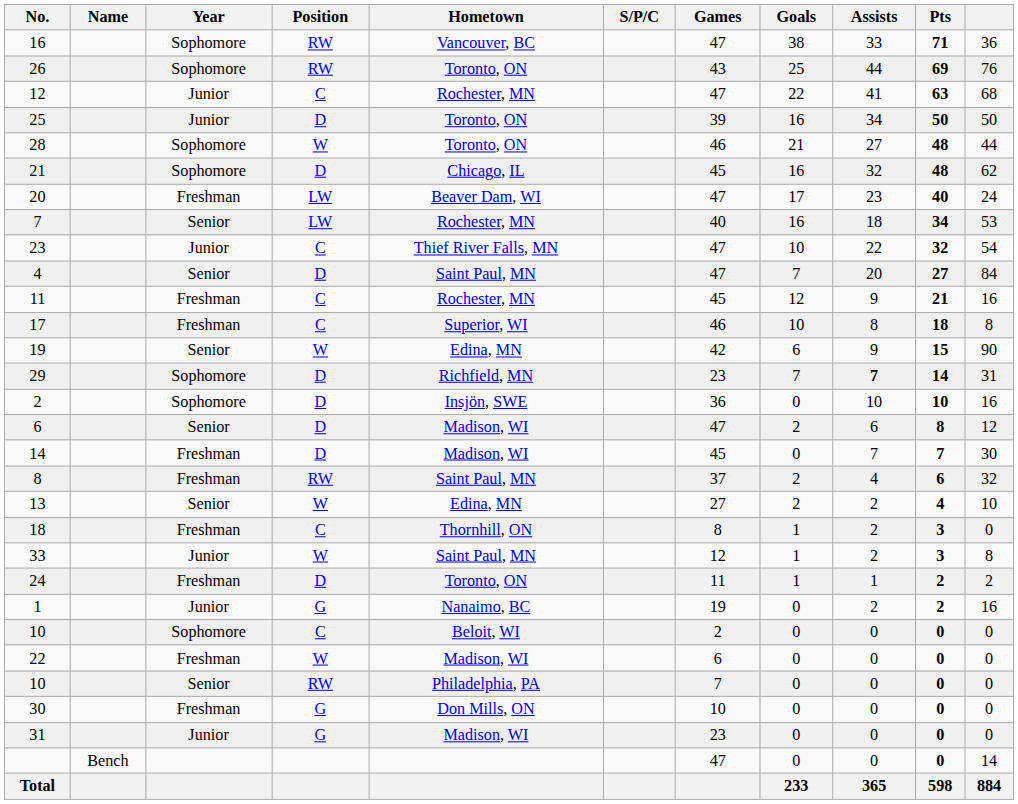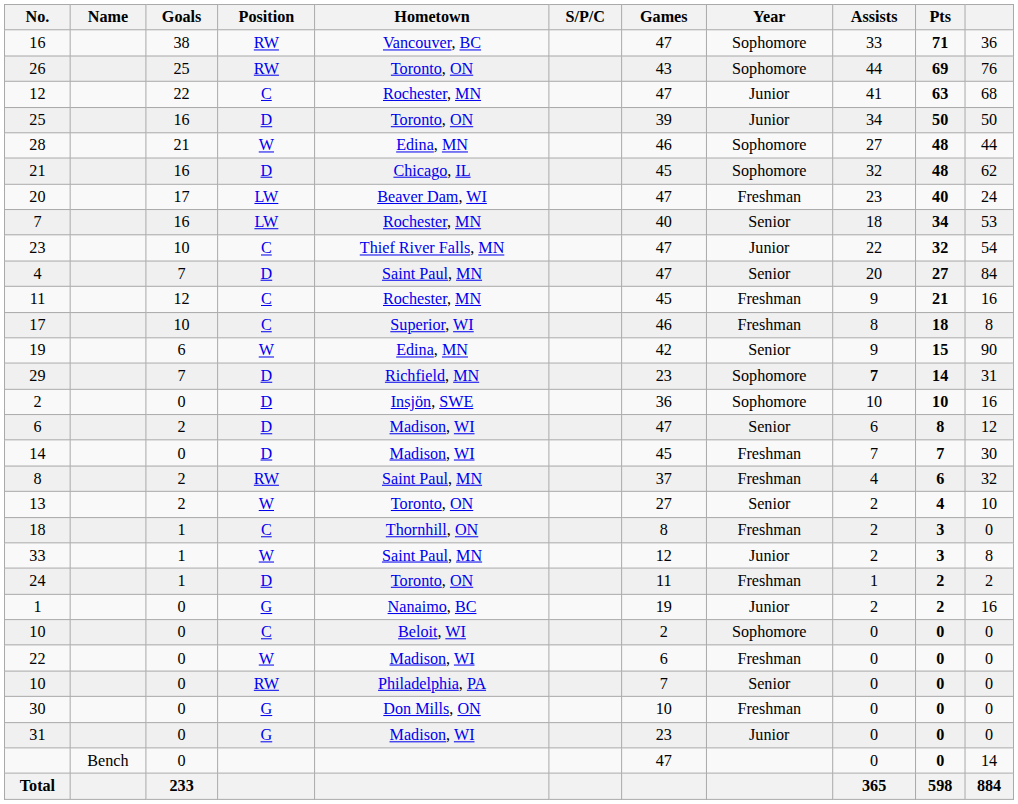columns swapped: (209, 17) <-> (796, 17)
(486, 145) Toronto, ON -> (432, 145) Edina, MN
(486, 504) Edina, MN -> (432, 504) Toronto, ON
